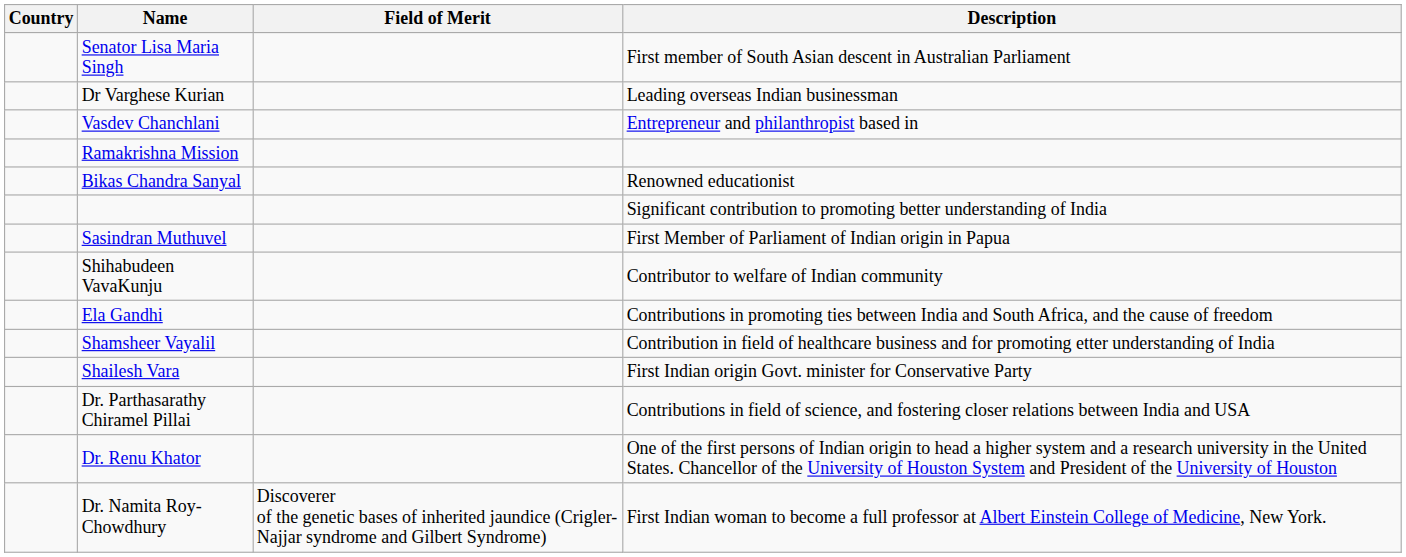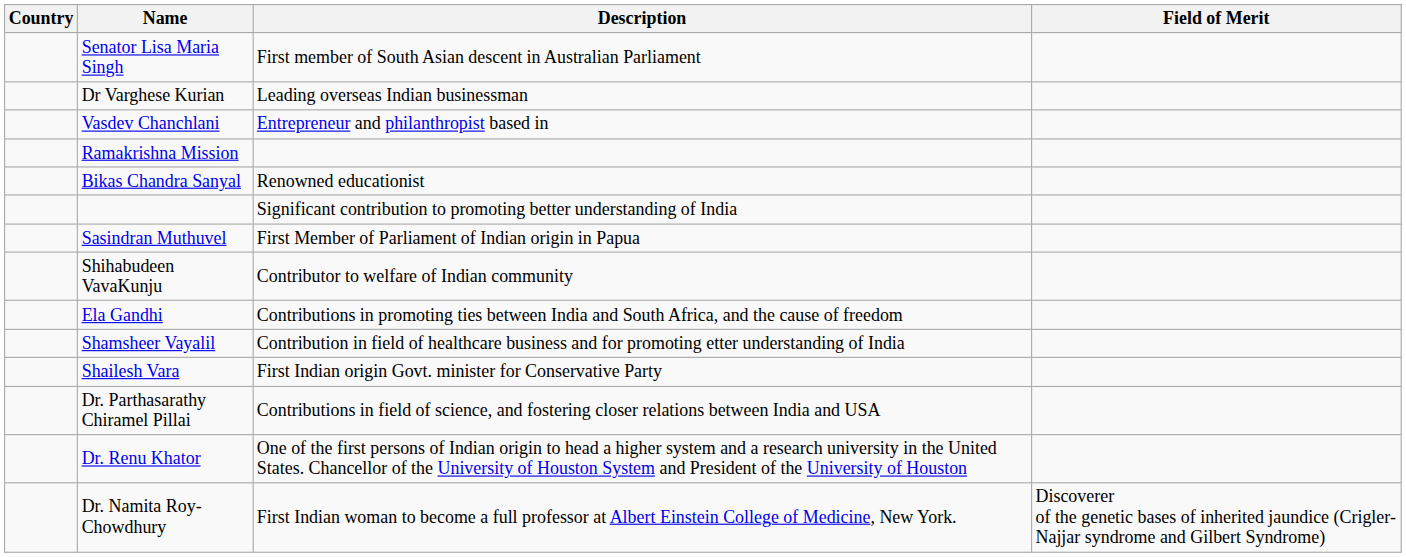columns swapped: (1012, 18) <-> (438, 18)
